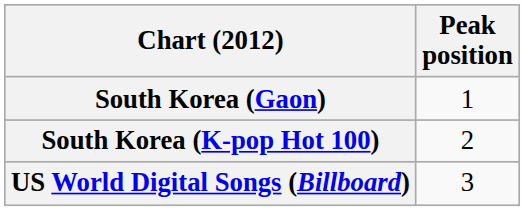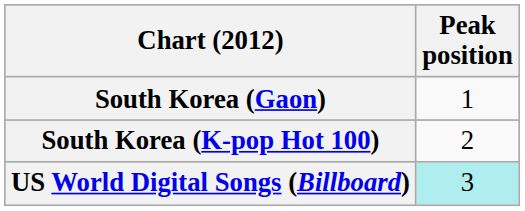(468, 182) no background -> (468, 182) paleturquoise background
